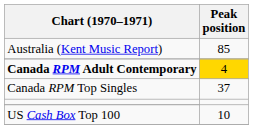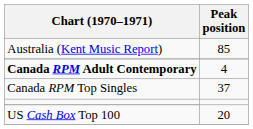(224, 68) gold background -> (224, 68) no background
(224, 114) 10 -> (224, 114) 20
